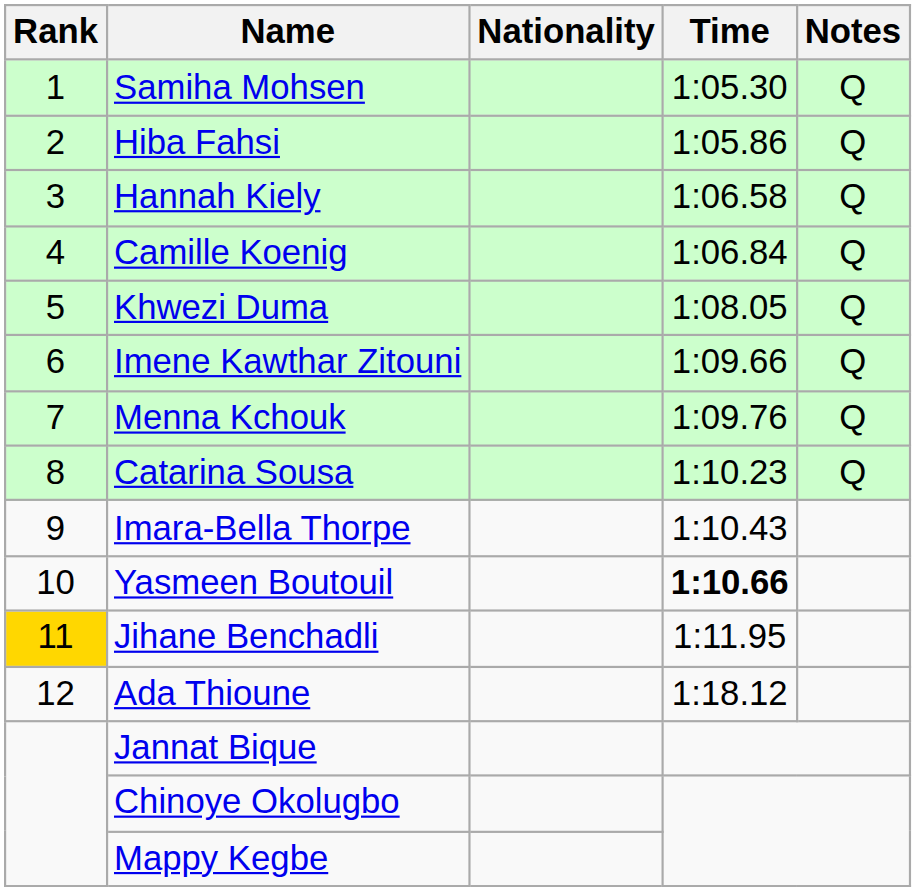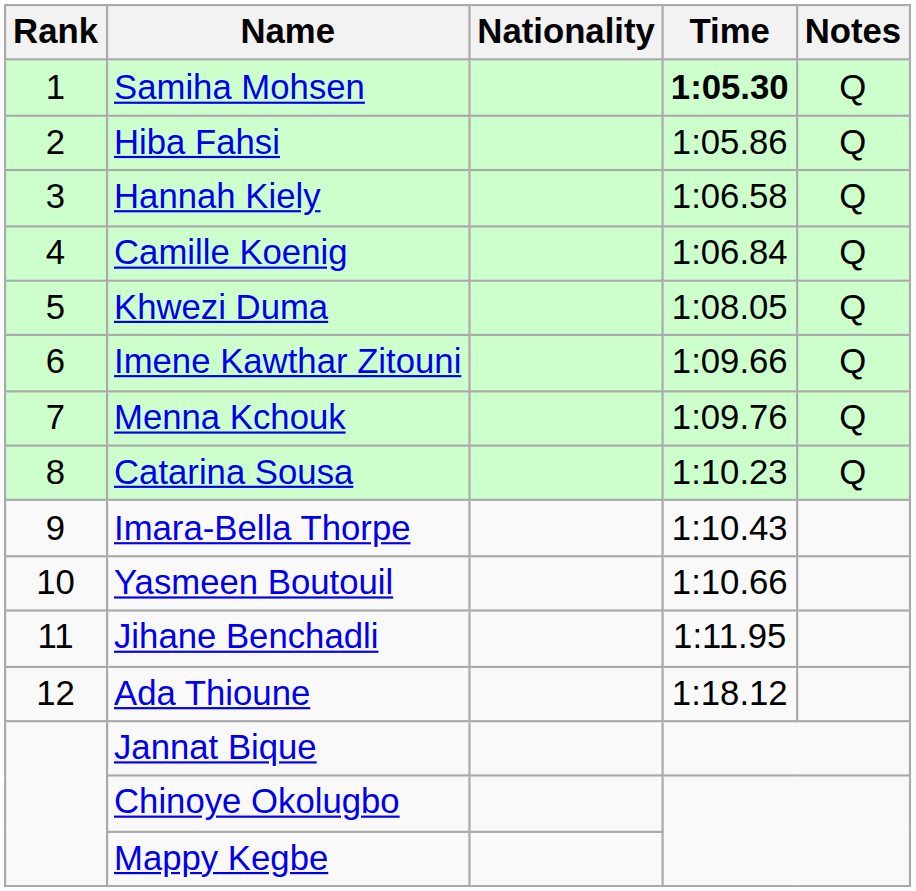(730, 87) normal -> (730, 87) bold
(730, 582) bold -> (730, 582) normal
(56, 637) gold background -> (56, 637) no background
